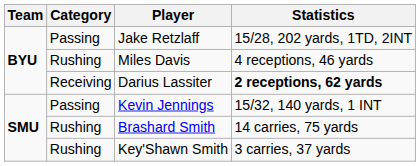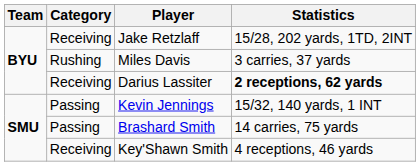(75, 38) Passing -> (81, 38) Receiving
(304, 60) 4 receptions, 46 yards -> (292, 60) 3 carries, 37 yards
(76, 127) Rushing -> (75, 127) Passing
(76, 149) Rushing -> (81, 149) Receiving
(292, 149) 3 carries, 37 yards -> (304, 149) 4 receptions, 46 yards
